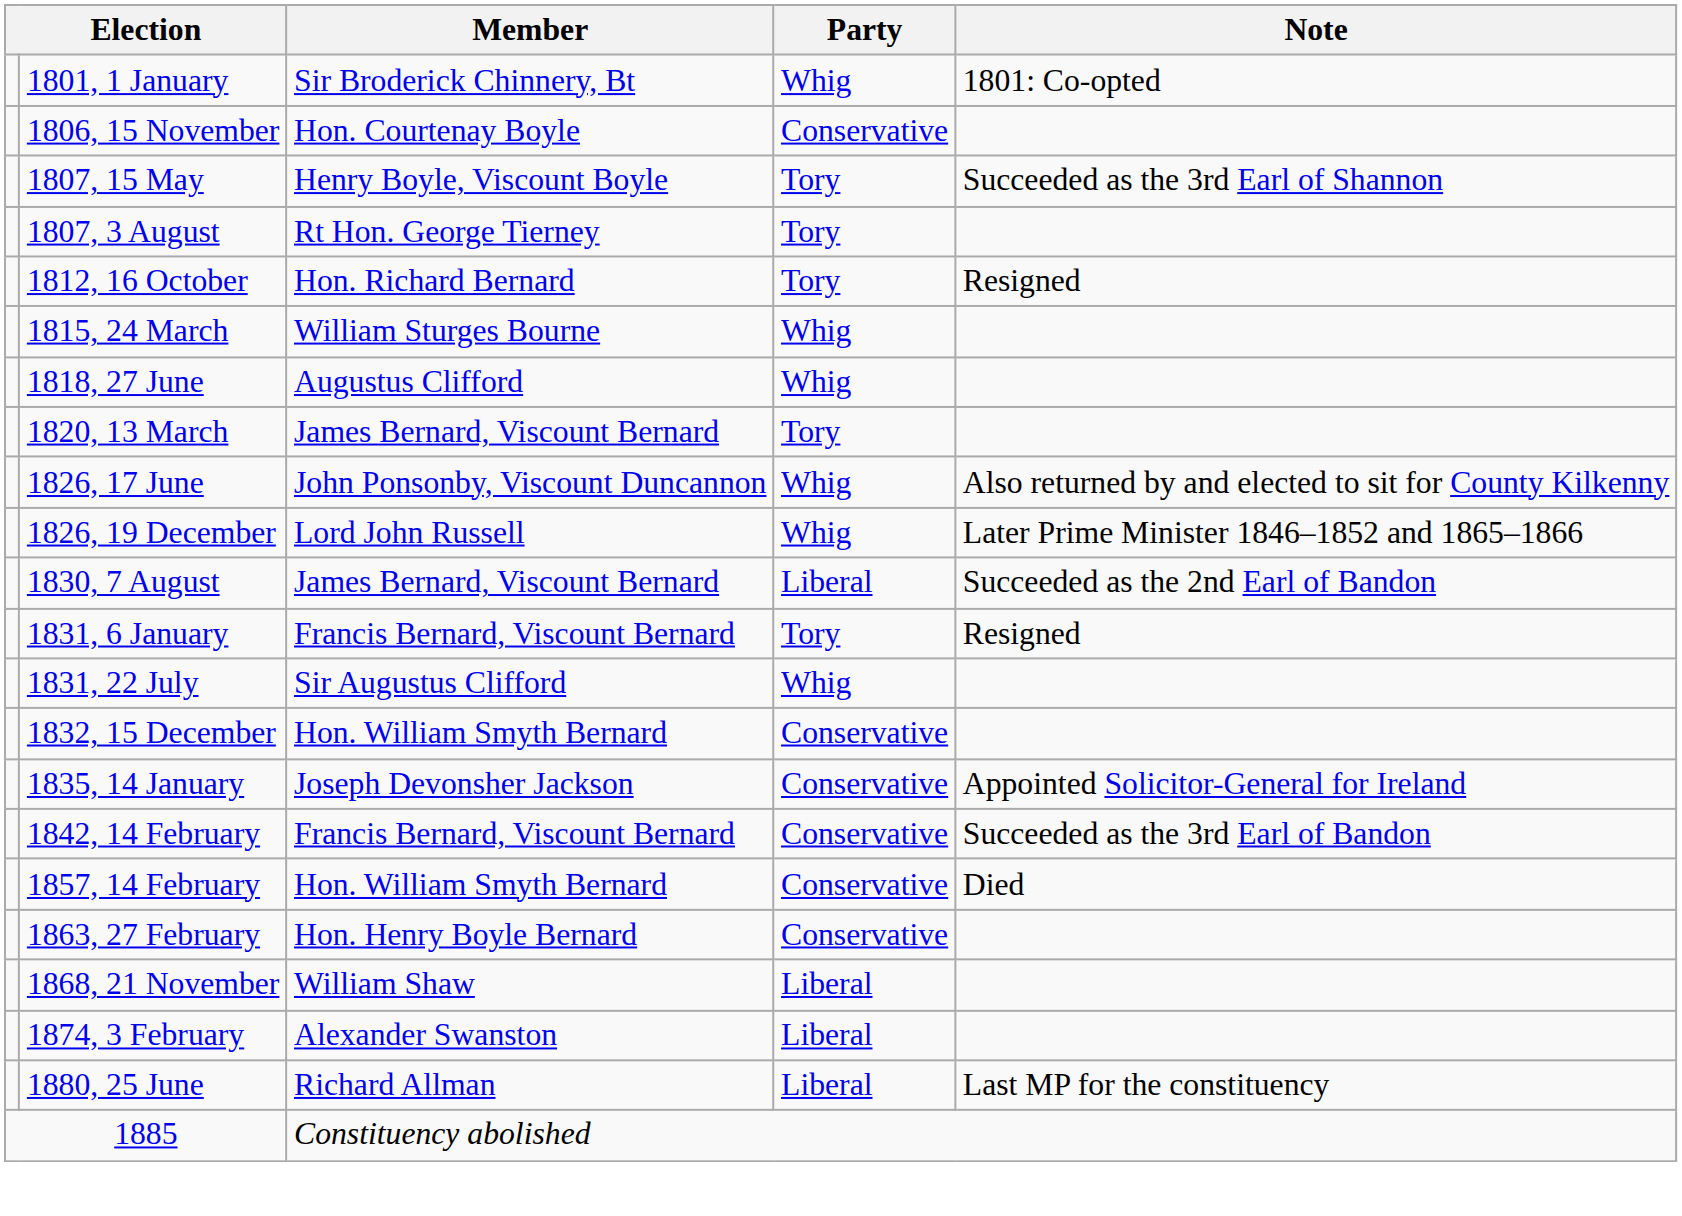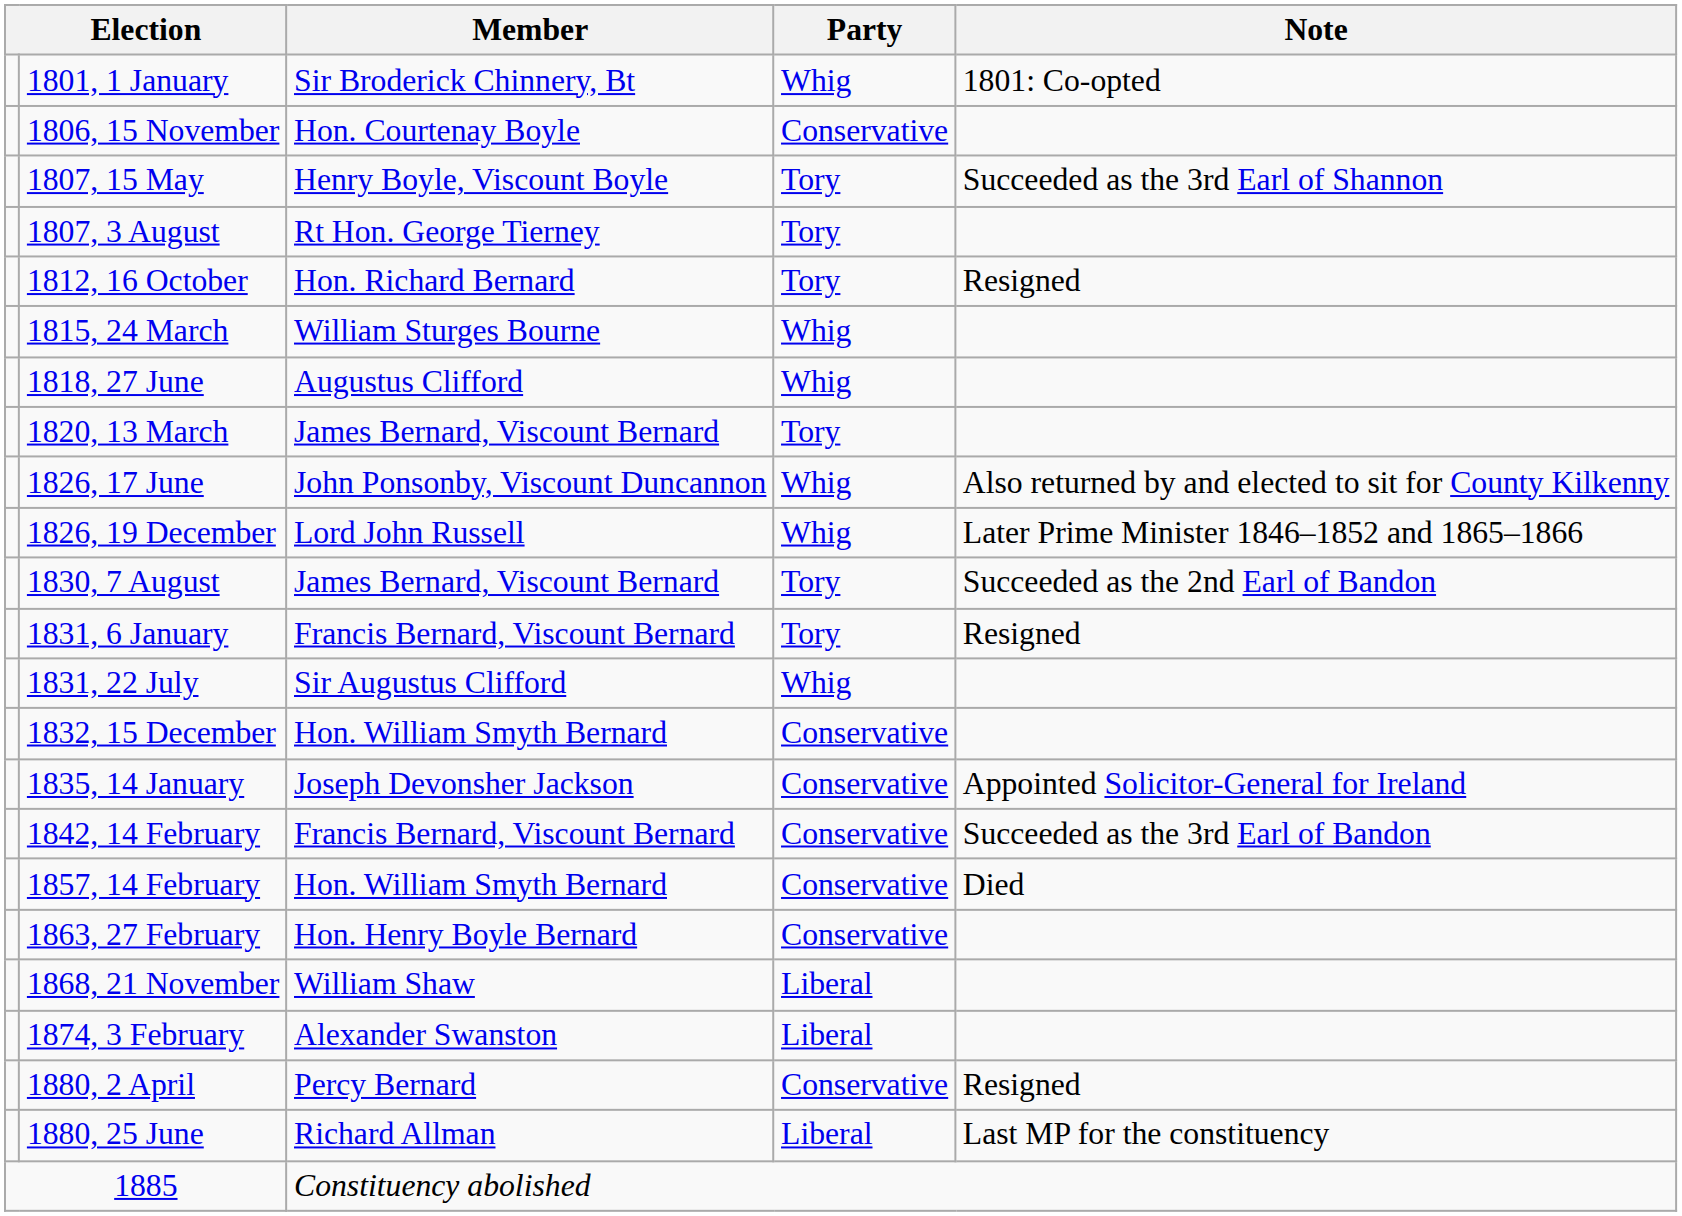(827, 582) Liberal -> (811, 582) Tory
+ row: (111, 1084)
